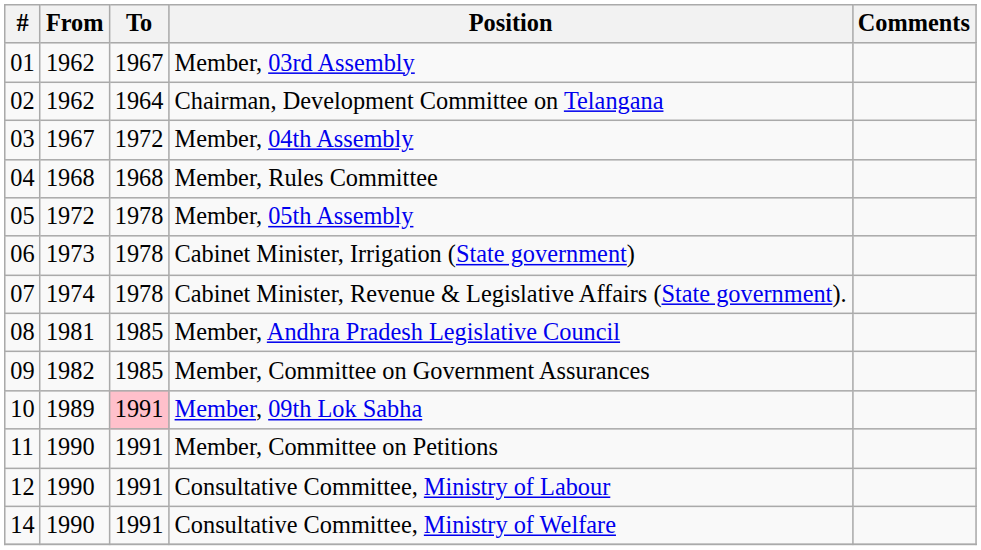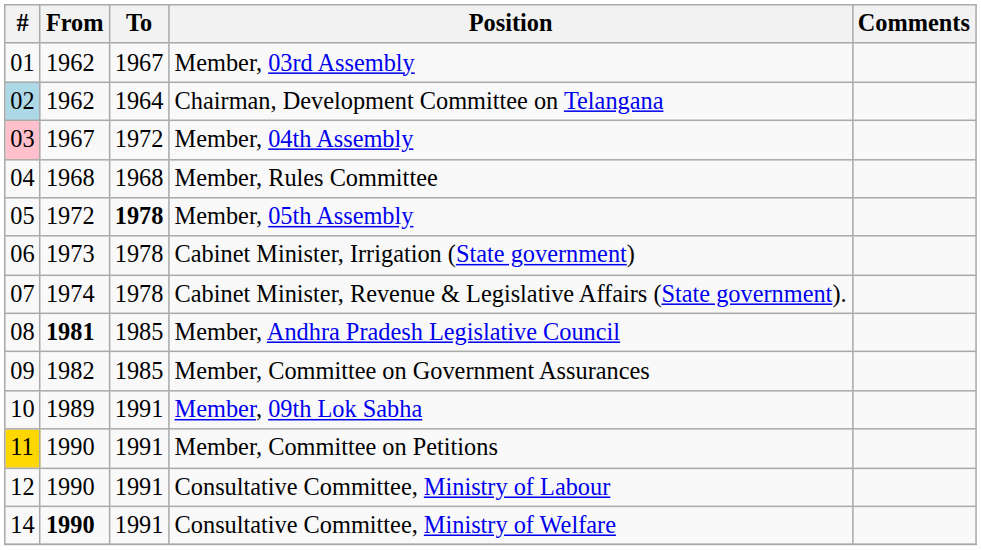(23, 100) no background -> (23, 100) lightblue background
(23, 139) no background -> (23, 139) pink background
(139, 216) normal -> (139, 216) bold
(70, 332) normal -> (70, 332) bold
(139, 409) pink background -> (139, 409) no background
(22, 448) no background -> (22, 448) gold background
(70, 525) normal -> (70, 525) bold
